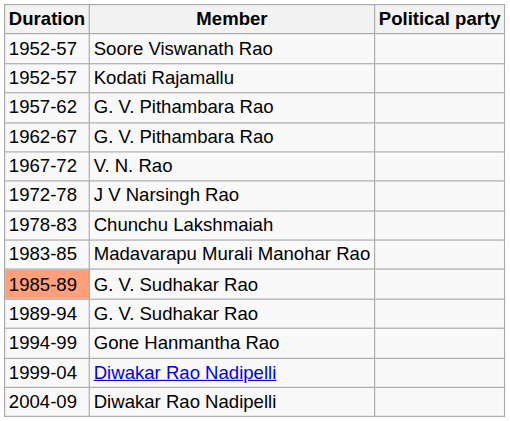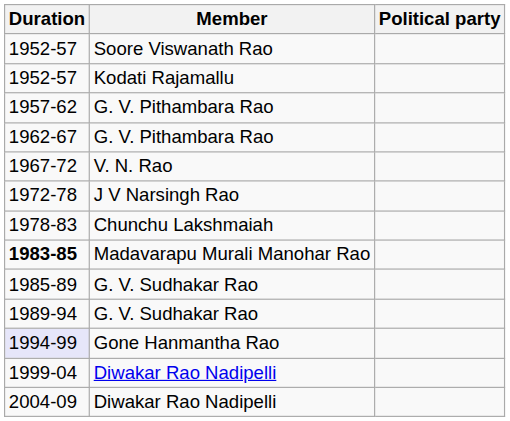(43, 254) normal -> (43, 254) bold
(43, 284) lightsalmon background -> (43, 284) no background
(43, 343) no background -> (43, 343) lavender background
